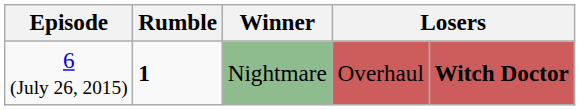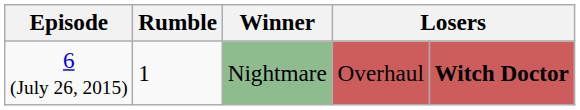(144, 72) bold -> (144, 72) normal
